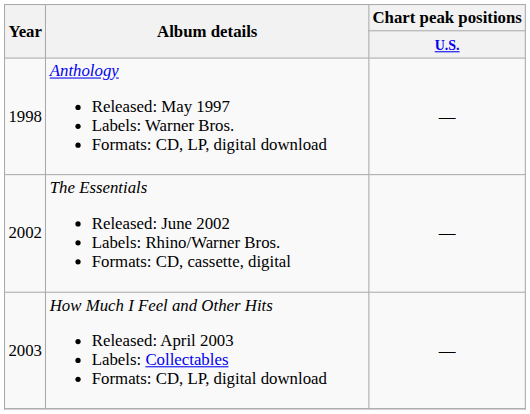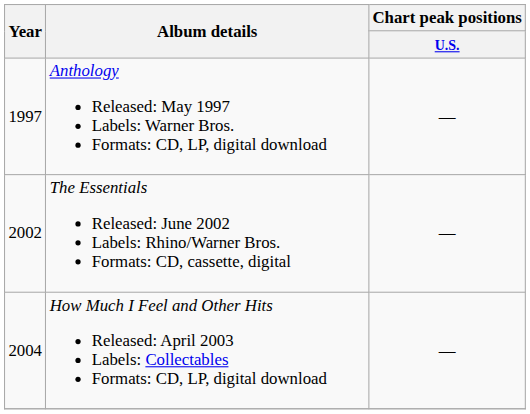(25, 116) 1998 -> (25, 116) 1997
(25, 350) 2003 -> (25, 350) 2004
